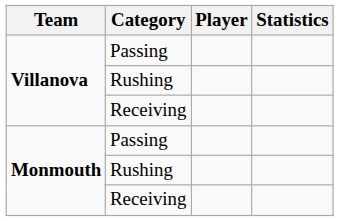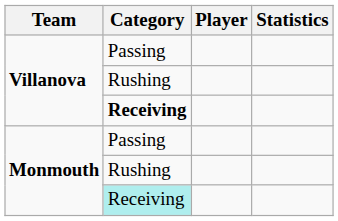(148, 110) normal -> (147, 110) bold
(148, 200) no background -> (146, 200) paleturquoise background
